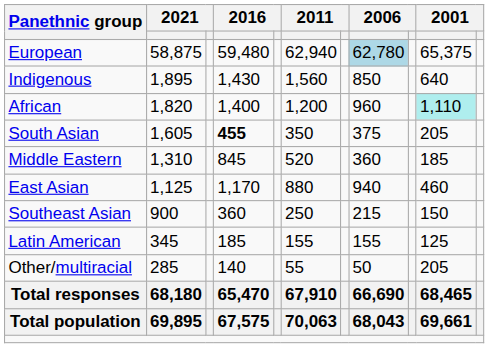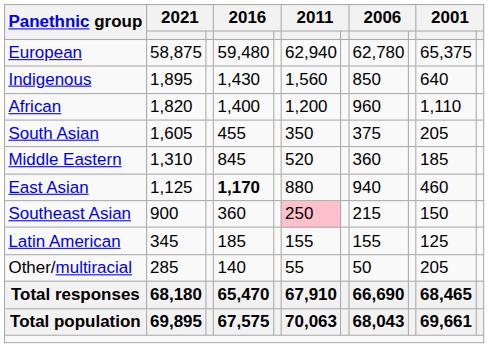(379, 52) lightblue background -> (379, 52) no background
(441, 106) paleturquoise background -> (441, 106) no background
(232, 133) bold -> (232, 133) normal
(239, 187) normal -> (239, 187) bold
(299, 214) no background -> (299, 214) pink background
